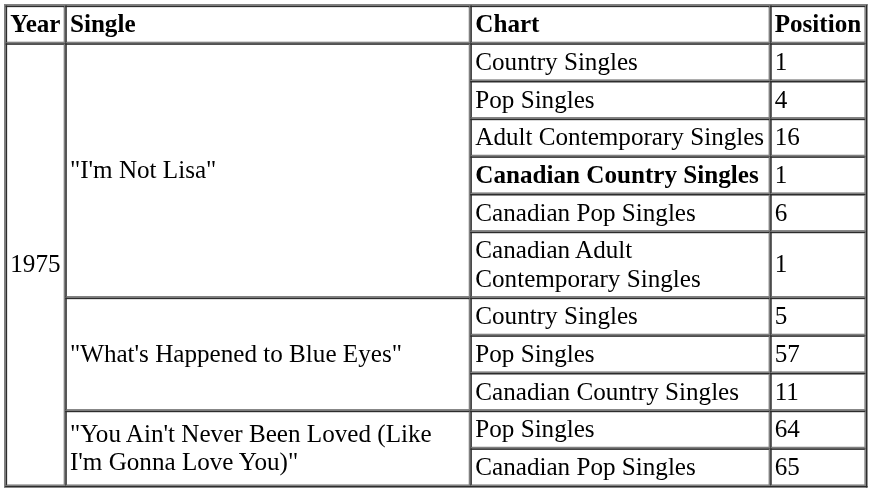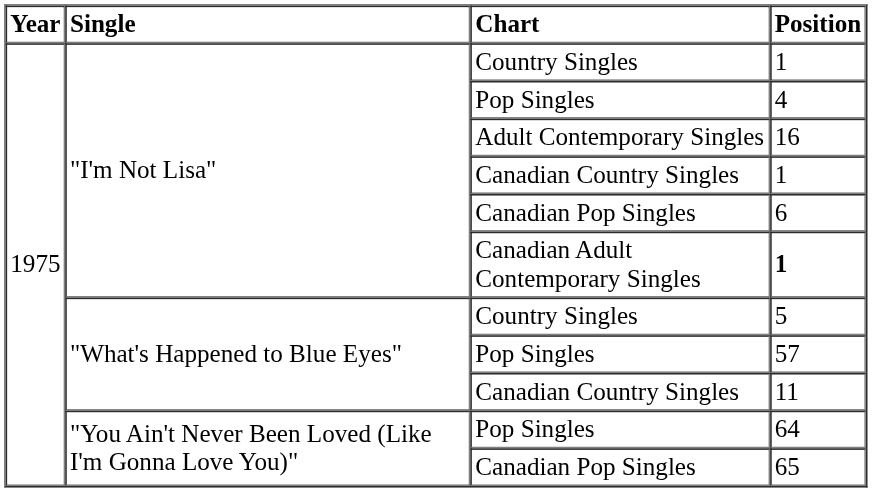(617, 174) bold -> (607, 174) normal
(781, 264) normal -> (781, 264) bold
